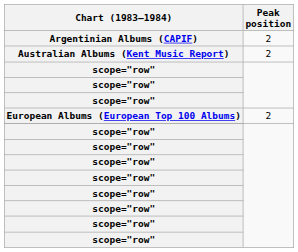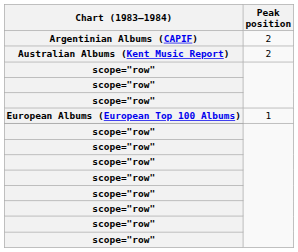(268, 116) 2 -> (268, 116) 1
